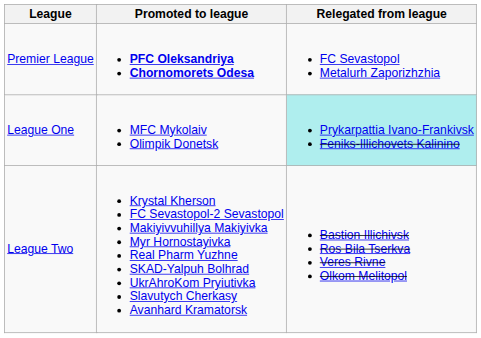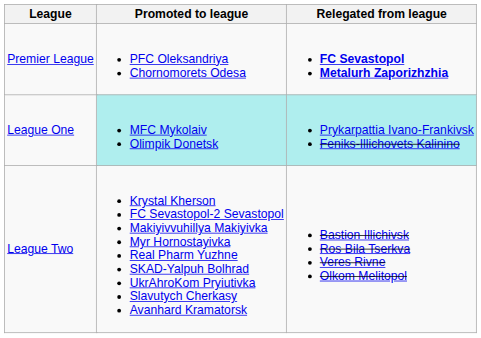(192, 66) bold -> (192, 66) normal
(382, 66) normal -> (382, 66) bold
(192, 137) no background -> (192, 137) paleturquoise background
